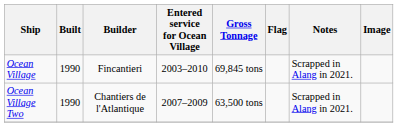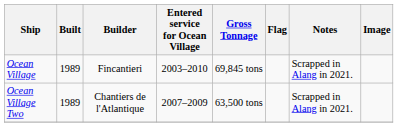(70, 69) 1990 -> (70, 69) 1989
(70, 102) 1990 -> (70, 102) 1989
